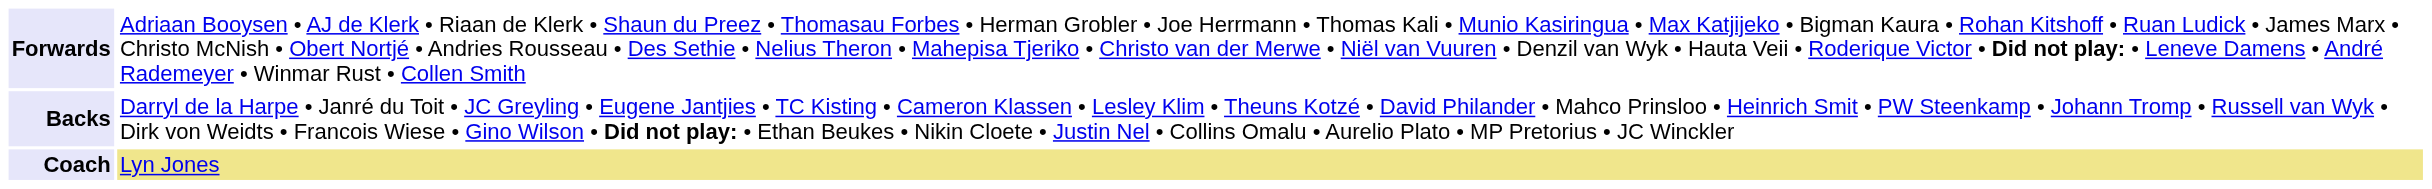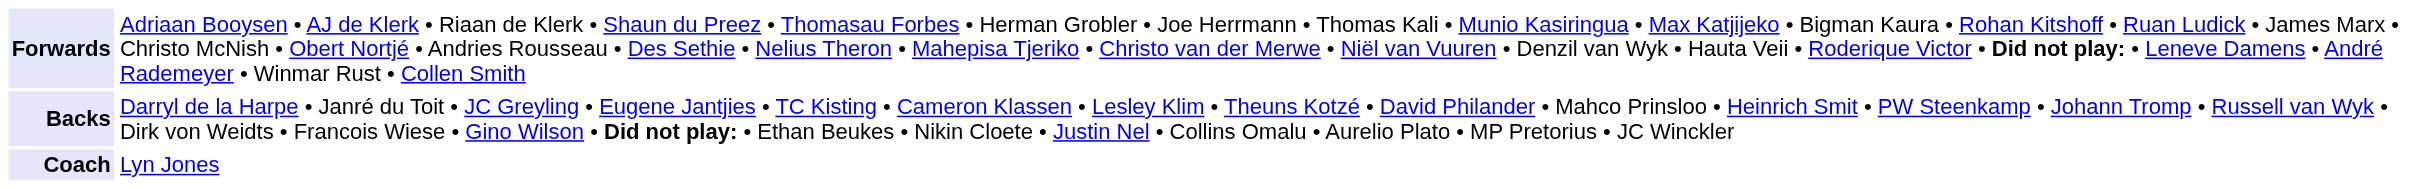(170, 165) khaki background -> (170, 165) no background
